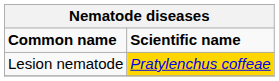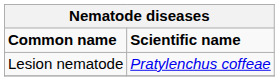(200, 64) gold background -> (200, 64) no background
